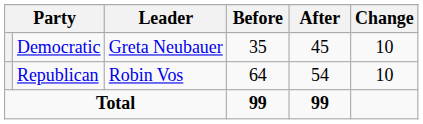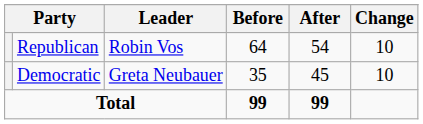rows swapped: (58, 75) <-> (59, 47)
